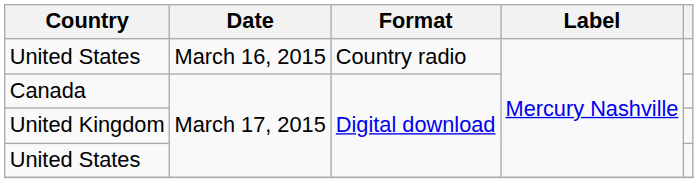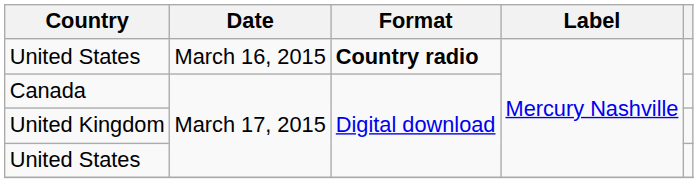(401, 56) normal -> (407, 56) bold
